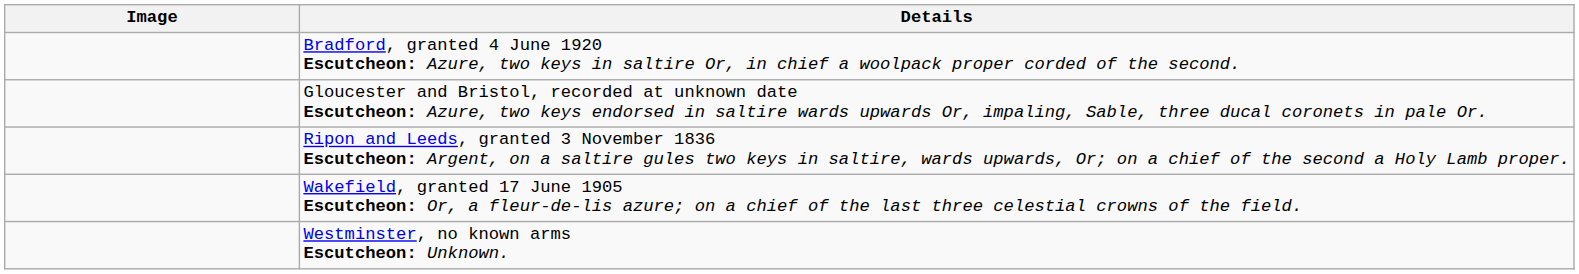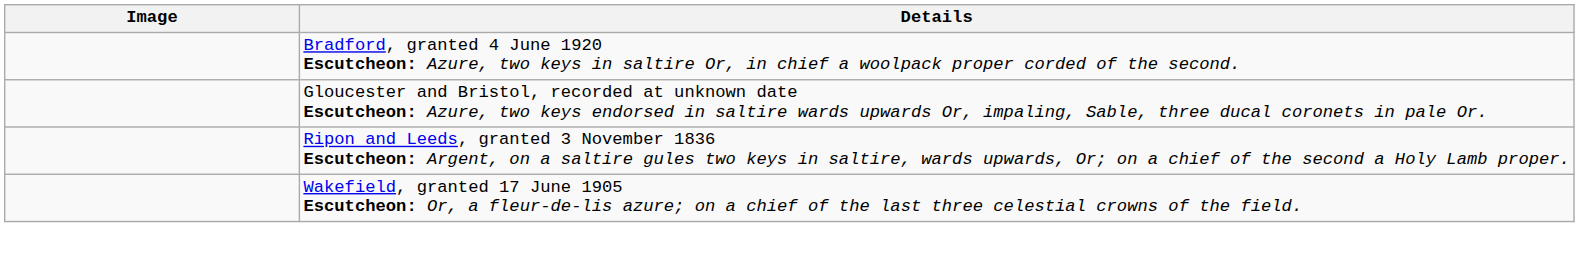- row: (437, 245)
